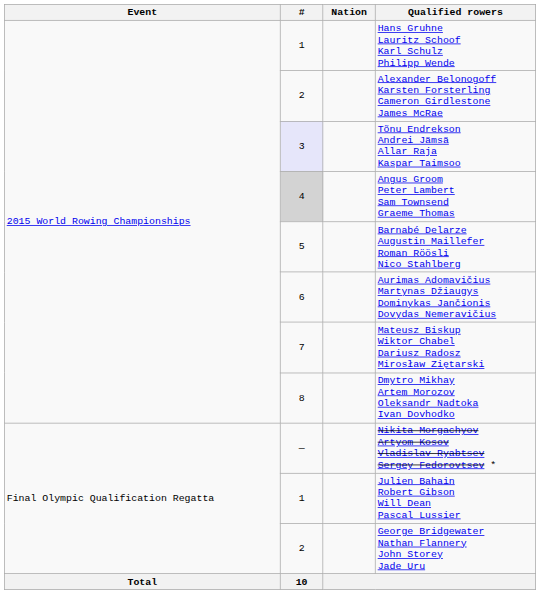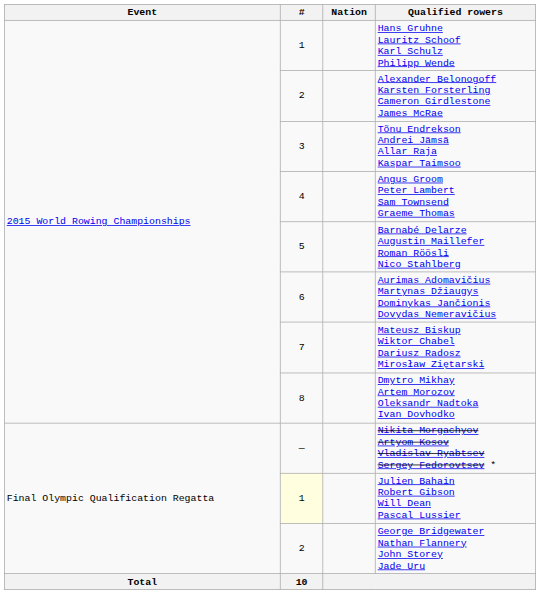(302, 146) lavender background -> (302, 146) no background
(302, 197) lightgrey background -> (302, 197) no background
(302, 498) no background -> (302, 498) lightyellow background
